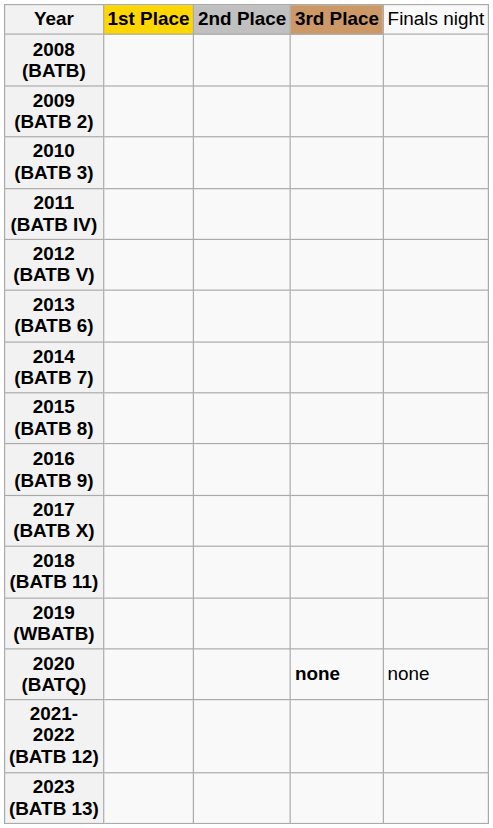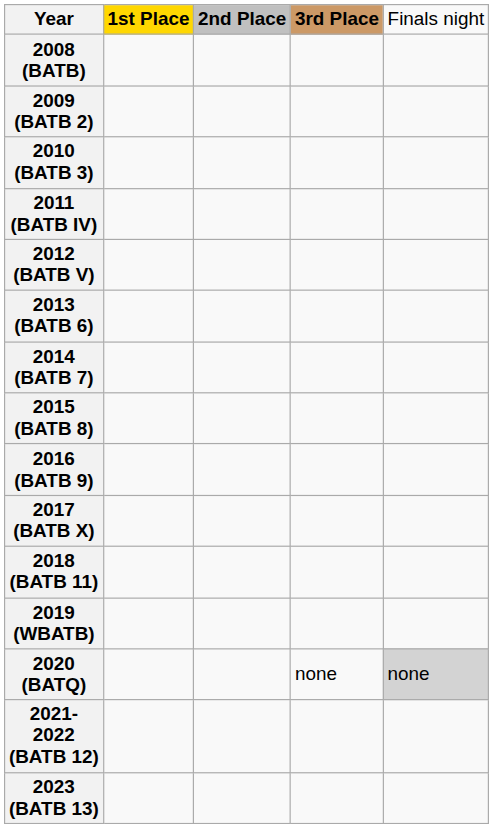(317, 674) bold -> (316, 674) normal
(409, 674) no background -> (409, 674) lightgrey background
